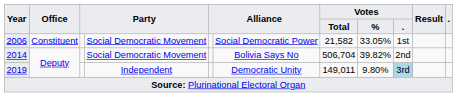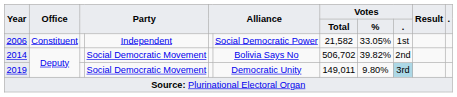(146, 41) Social Democratic Movement -> (146, 41) Independent
(339, 56) 506,704 -> (339, 56) 506,702
(146, 70) Independent -> (146, 70) Social Democratic Movement
